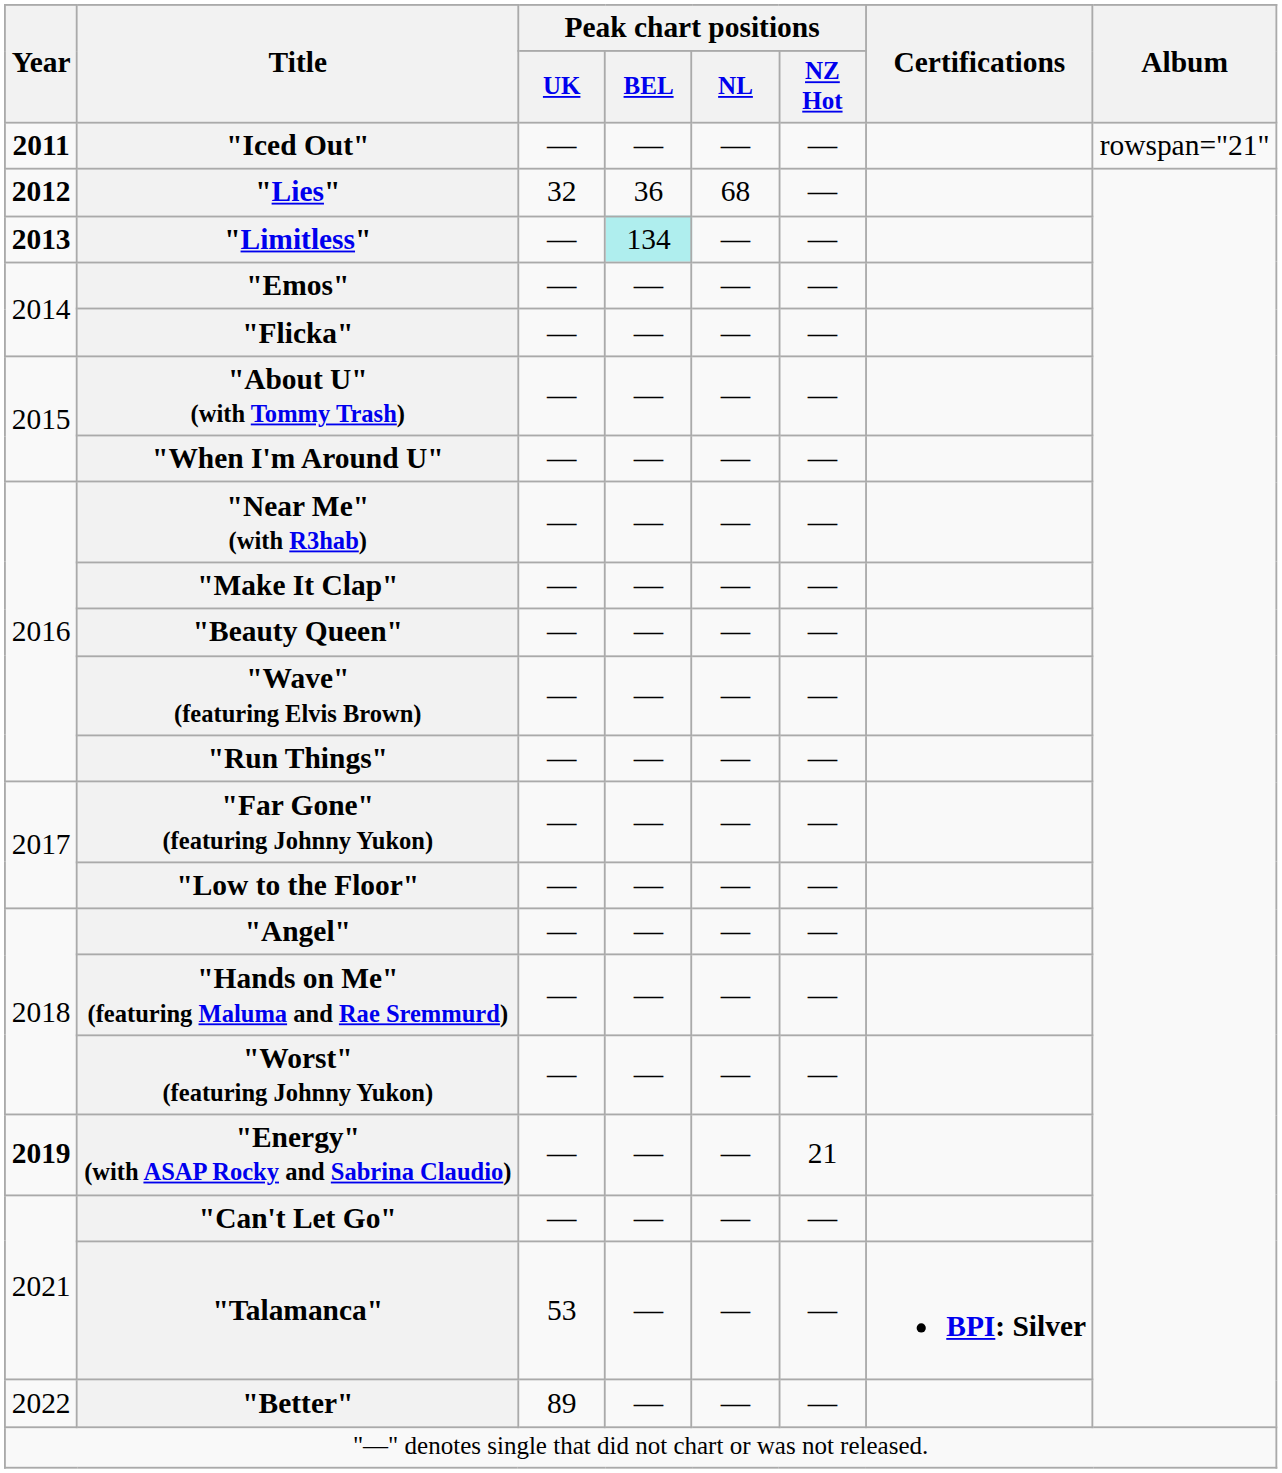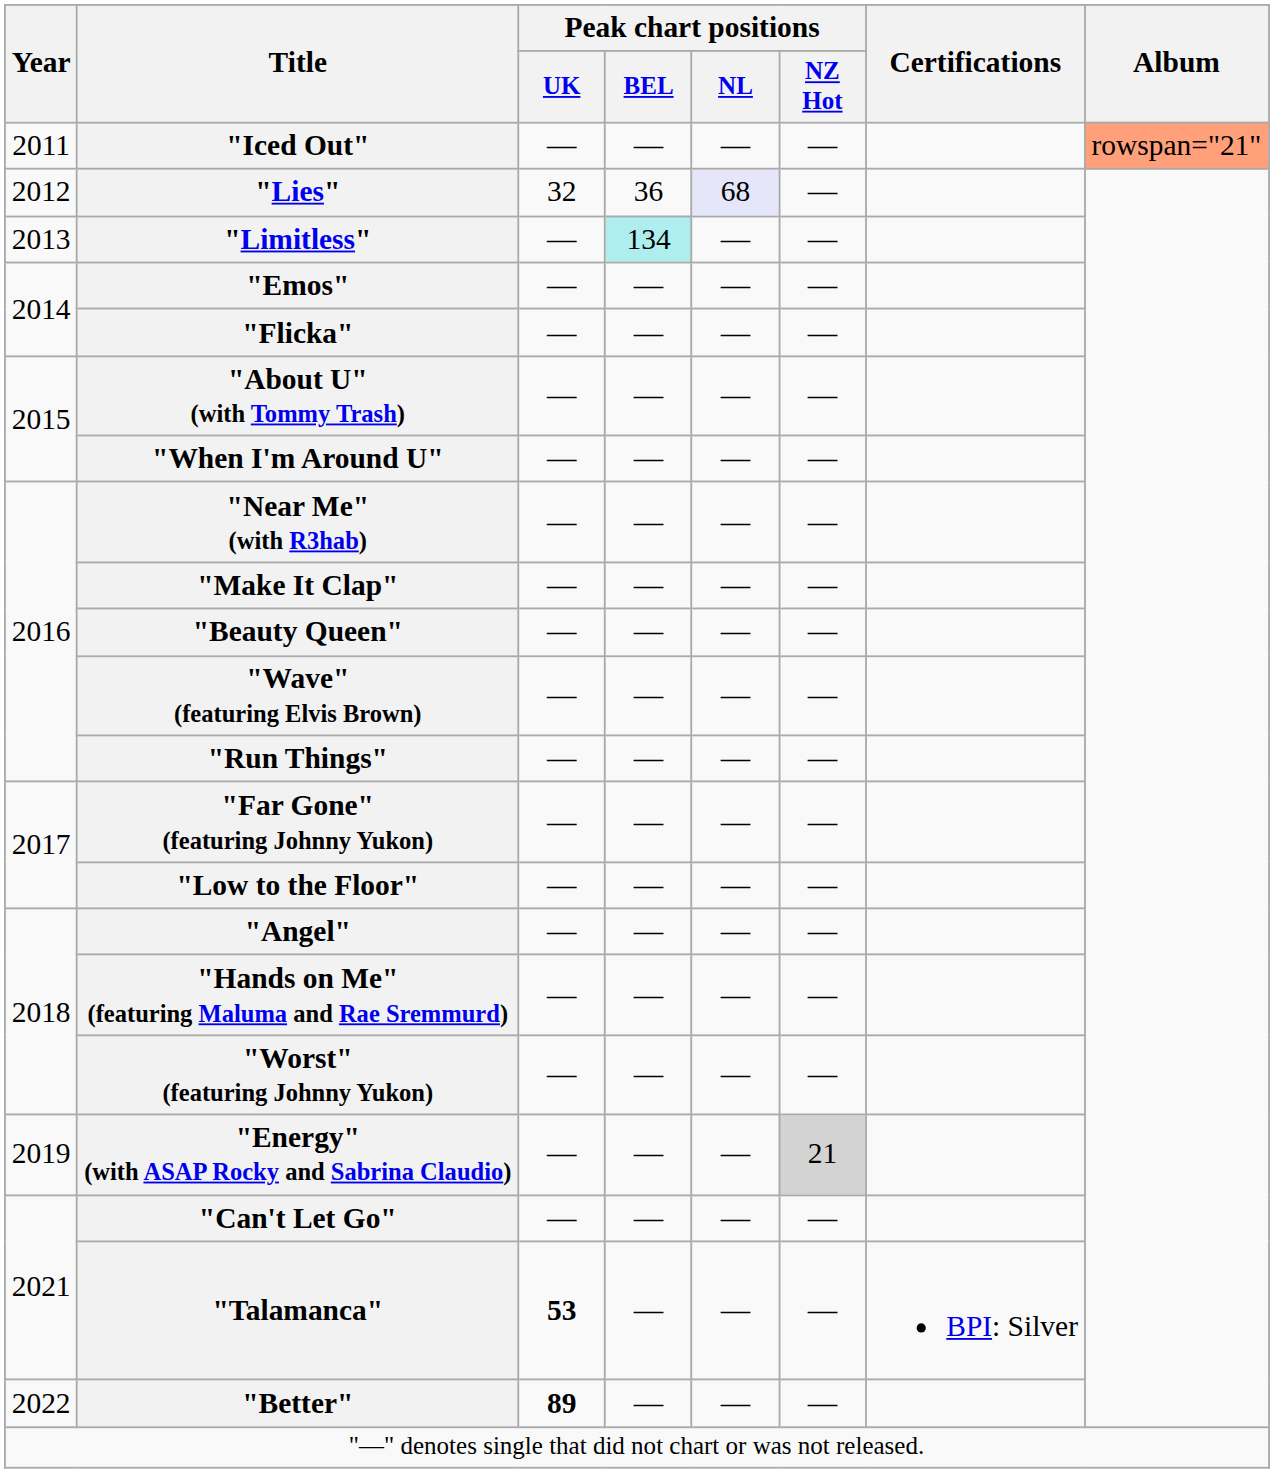(41, 145) bold -> (41, 145) normal
(1185, 145) no background -> (1176, 145) lightsalmon background
(41, 191) bold -> (41, 191) normal
(735, 191) no background -> (735, 191) lavender background
(41, 238) bold -> (41, 238) normal
(41, 1154) bold -> (41, 1154) normal
(822, 1154) no background -> (822, 1154) lightgrey background
(562, 1310) normal -> (562, 1310) bold
(979, 1327) bold -> (975, 1327) normal
(562, 1402) normal -> (562, 1402) bold
